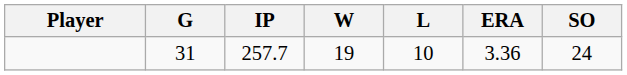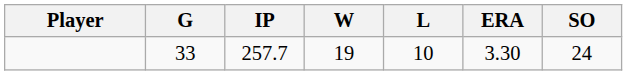(185, 53) 31 -> (185, 53) 33
(503, 53) 3.36 -> (503, 53) 3.30
